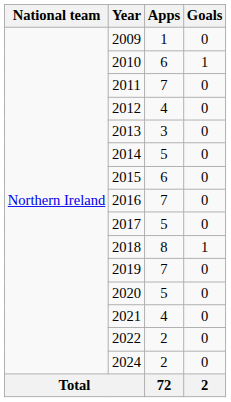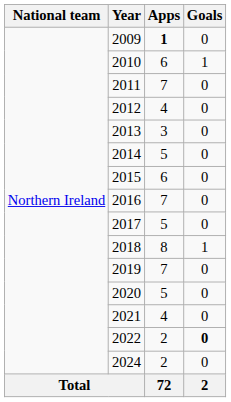(164, 39) normal -> (164, 39) bold
(205, 339) normal -> (205, 339) bold
